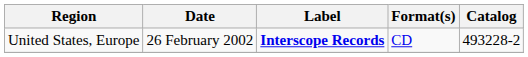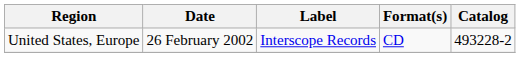(322, 40) bold -> (318, 40) normal
